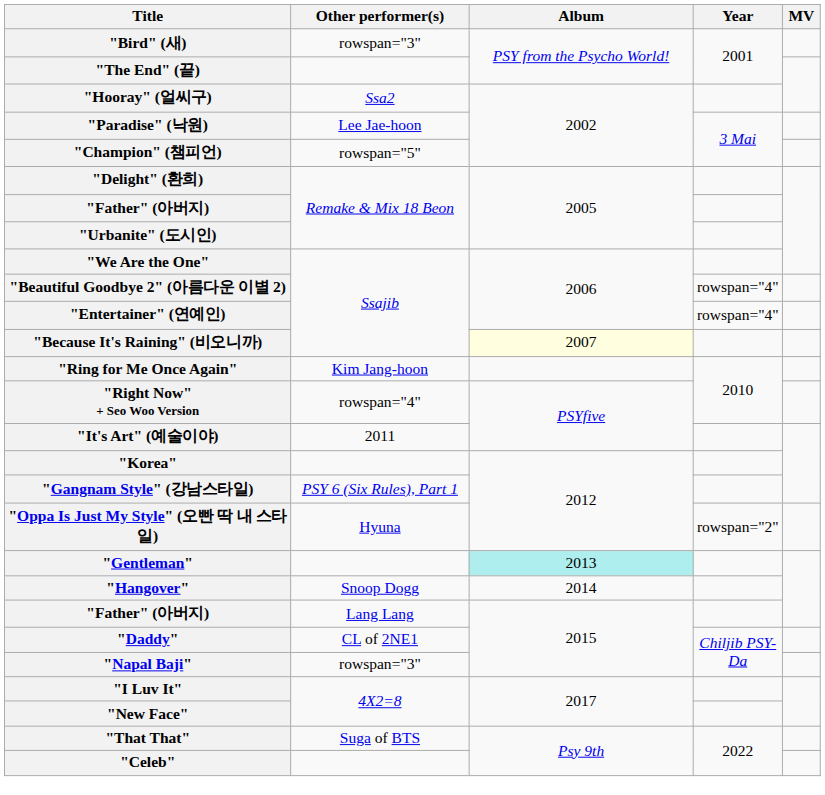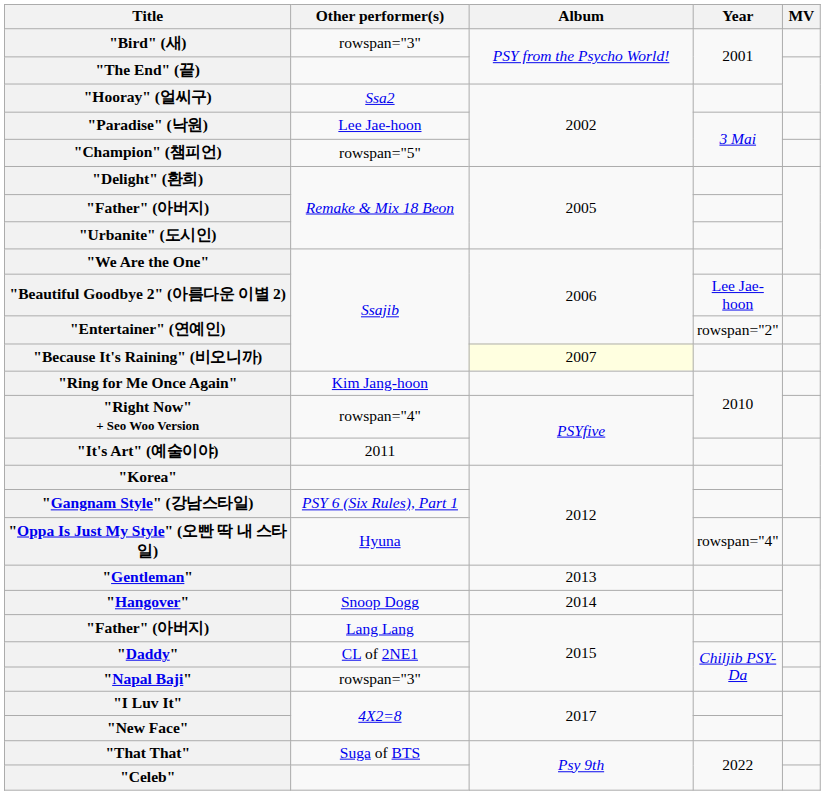(738, 287) rowspan="4" -> (738, 294) Lee Jae-hoon
(738, 315) rowspan="4" -> (738, 329) rowspan="2"
(738, 526) rowspan="2" -> (738, 541) rowspan="4"
(581, 563) paleturquoise background -> (581, 577) no background
